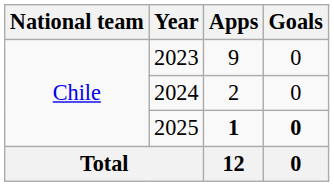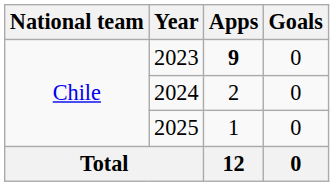(234, 57) normal -> (234, 57) bold
(234, 127) bold -> (234, 127) normal
(296, 127) bold -> (296, 127) normal
